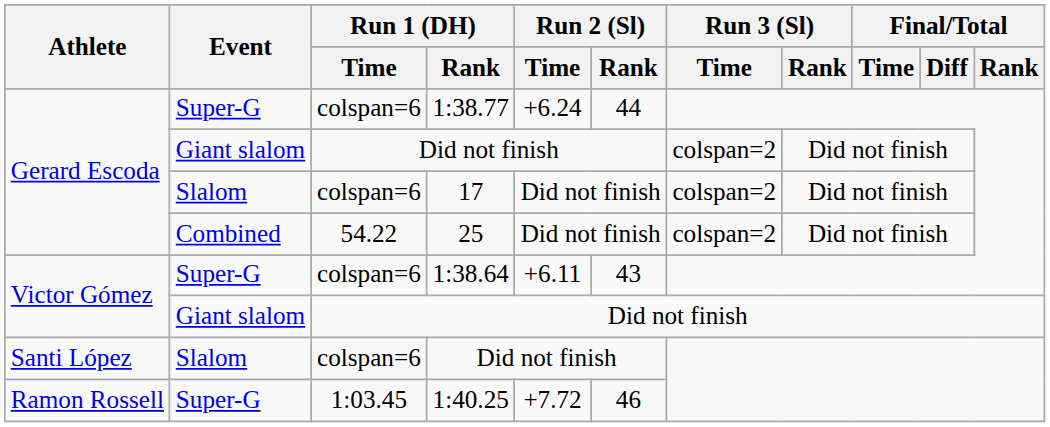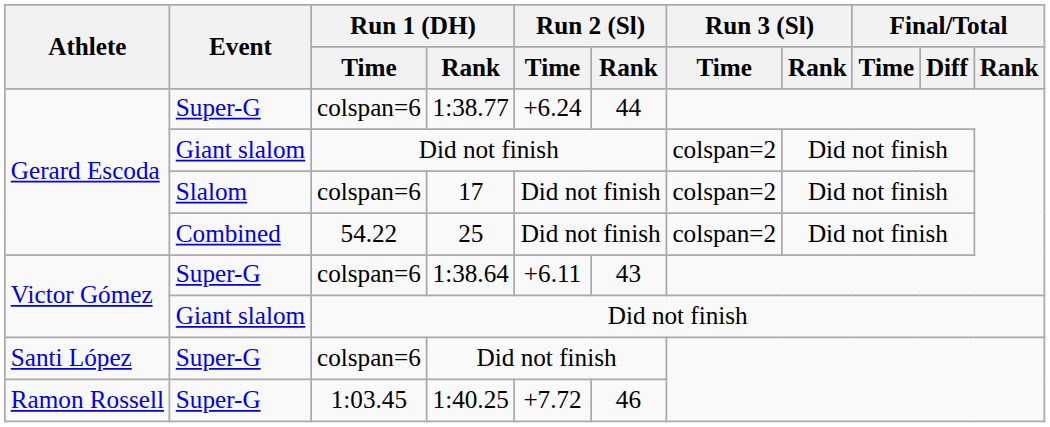(211, 358) Slalom -> (218, 358) Super-G
